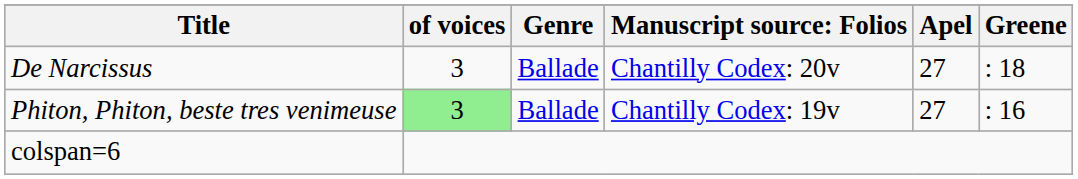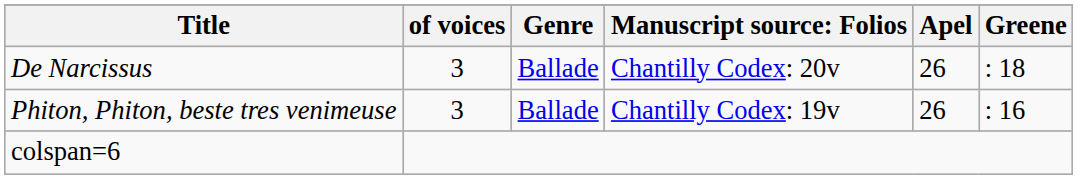(933, 67) 27 -> (933, 67) 26
(457, 109) lightgreen background -> (457, 109) no background
(933, 109) 27 -> (933, 109) 26
